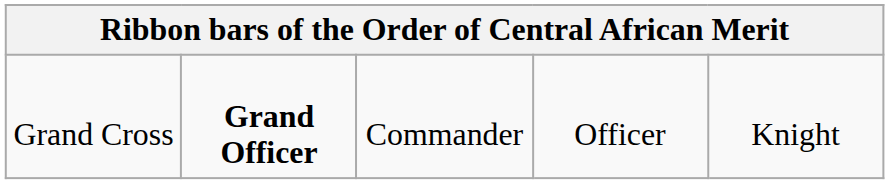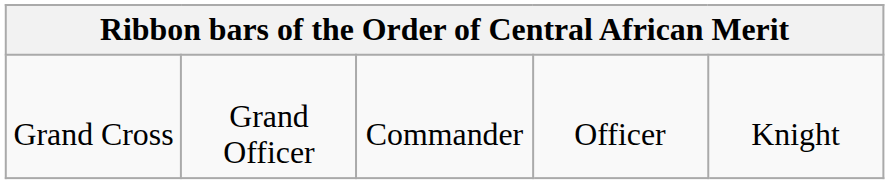(269, 133) bold -> (269, 133) normal
